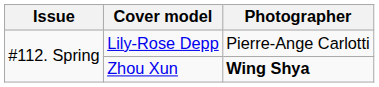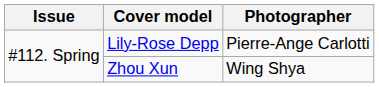(268, 69) bold -> (266, 69) normal
